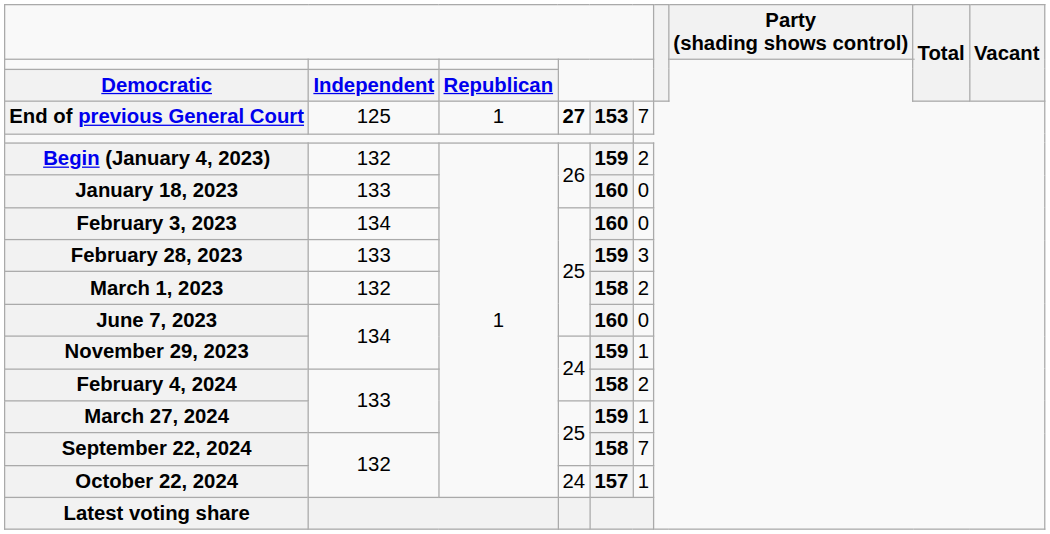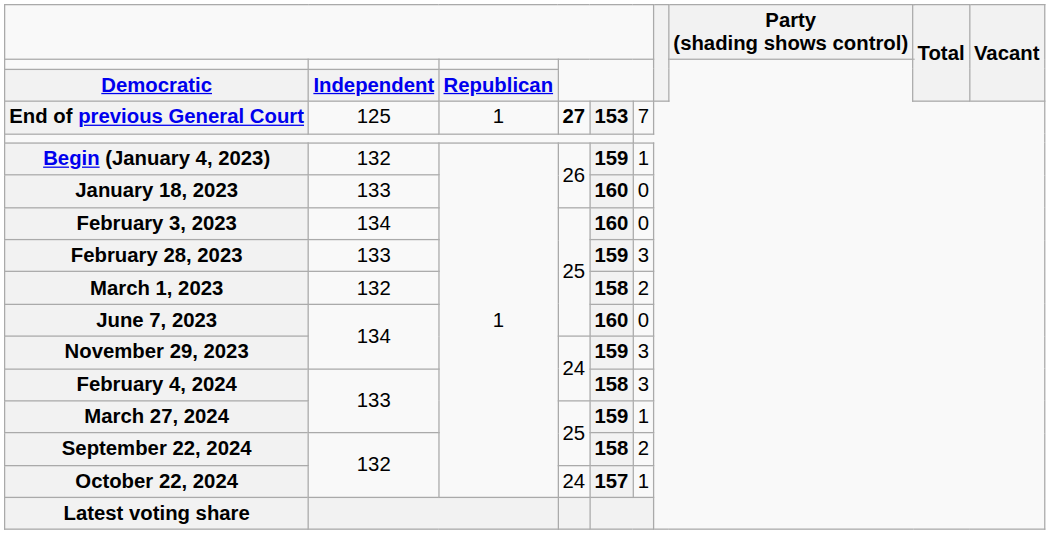(643, 158) 2 -> (643, 158) 1
(643, 352) 1 -> (643, 352) 3
(643, 384) 2 -> (643, 384) 3
(643, 448) 7 -> (643, 448) 2
